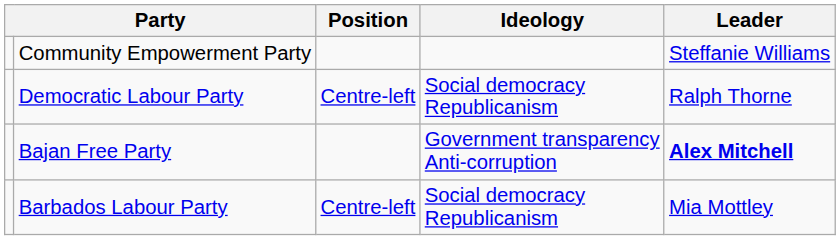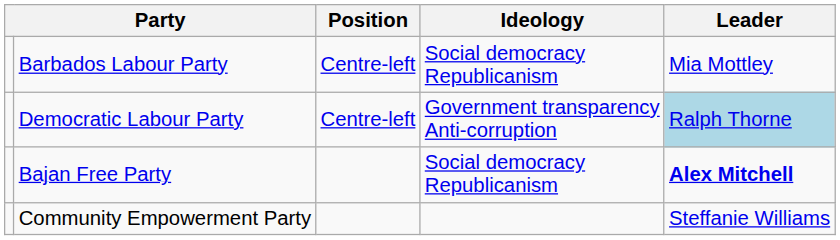rows swapped: (123, 206) <-> (165, 52)
(505, 96) Social democracy Republicanism -> (542, 119) Government transparency Anti-corruption
(730, 96) no background -> (730, 119) lightblue background
(542, 151) Government transparency Anti-corruption -> (505, 174) Social democracy Republicanism
